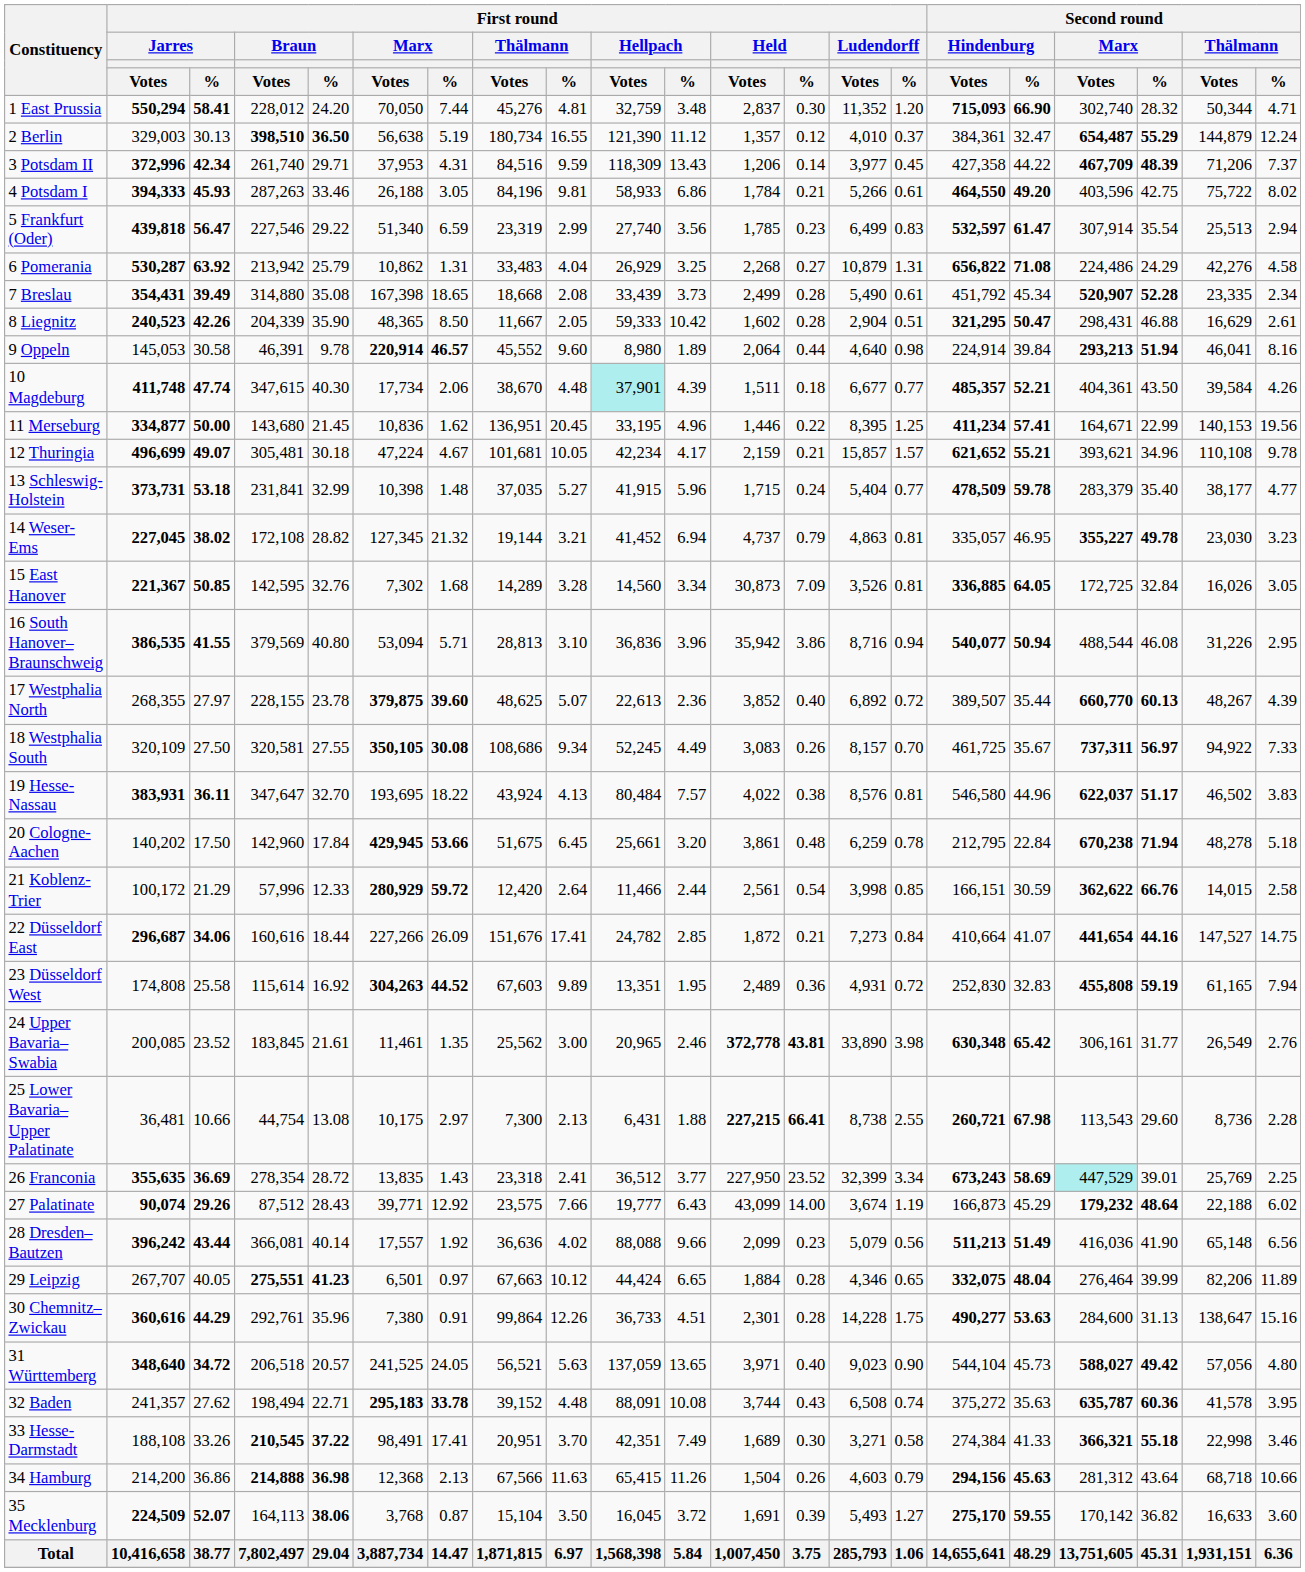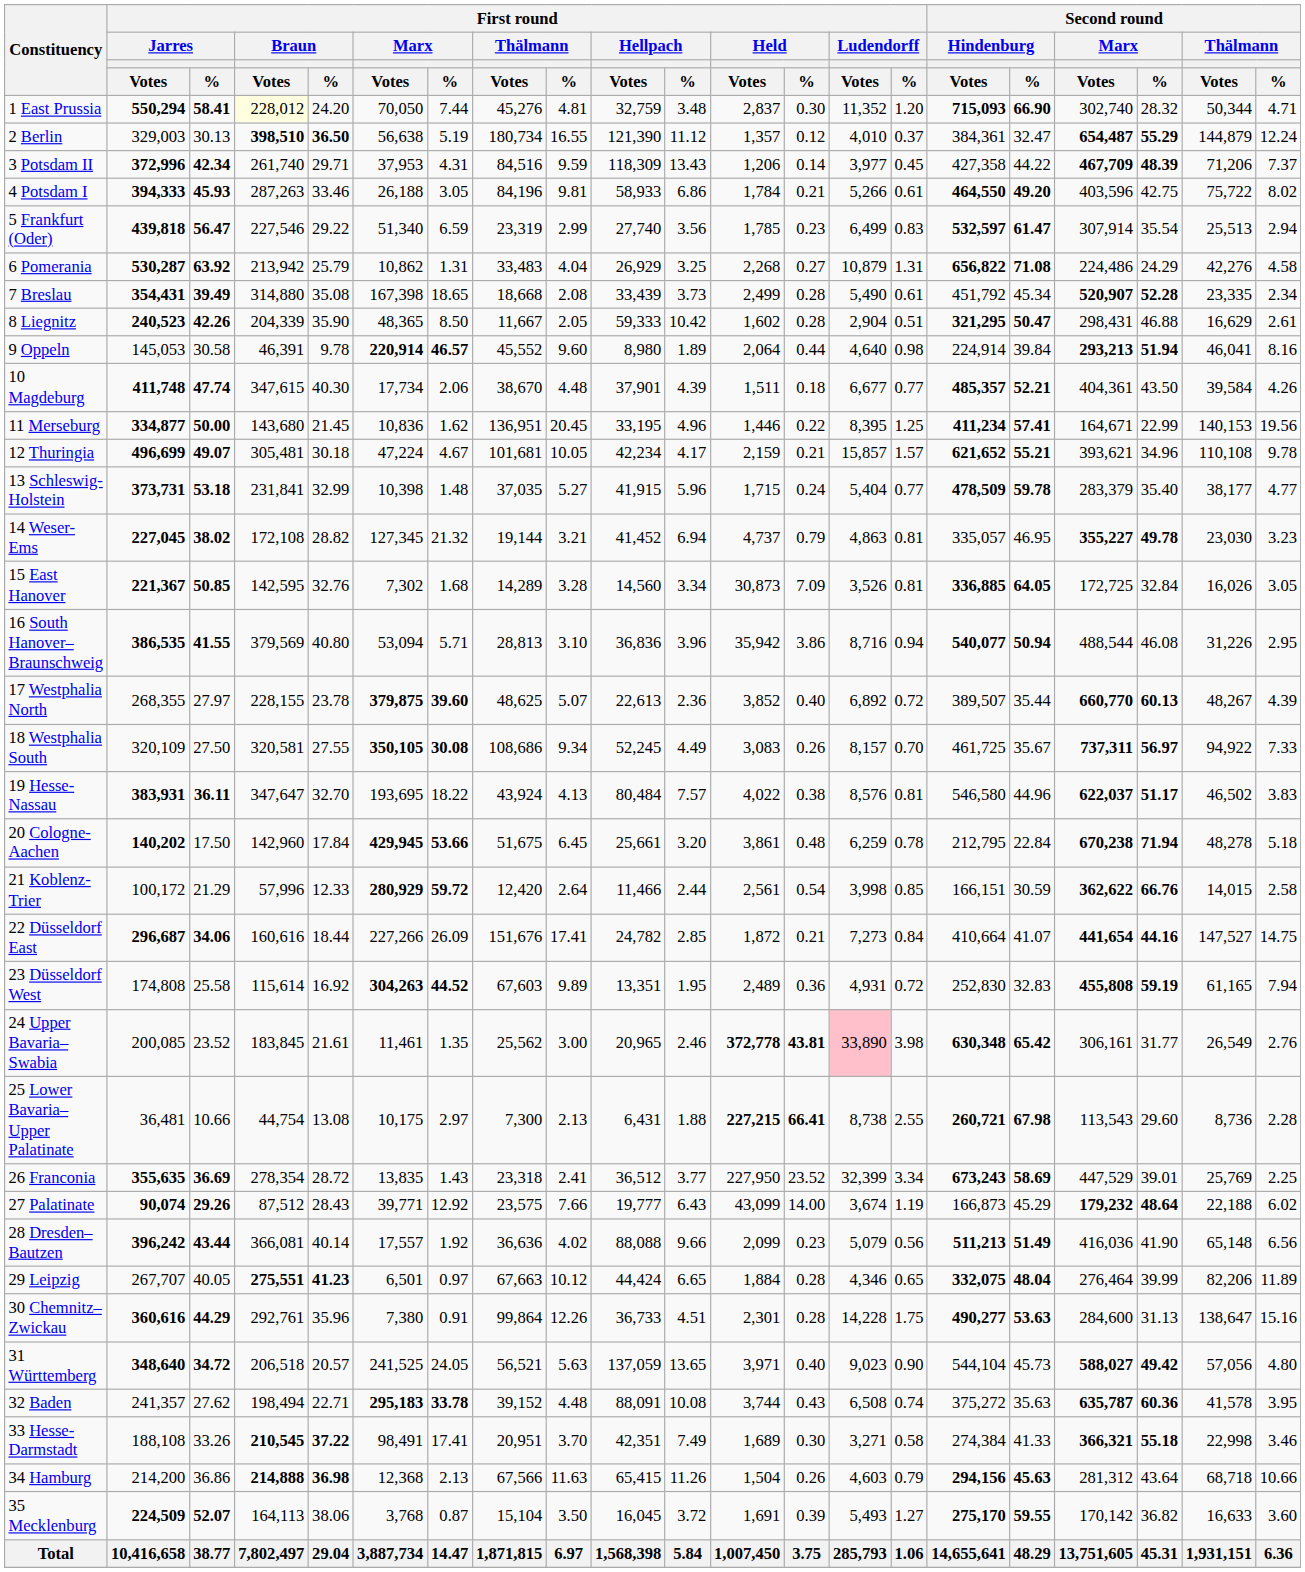(277, 109) no background -> (277, 109) lightyellow background
(639, 387) paleturquoise background -> (639, 387) no background
(158, 842) normal -> (158, 842) bold
(864, 1042) no background -> (864, 1042) pink background
(1106, 1177) paleturquoise background -> (1106, 1177) no background
(331, 1515) bold -> (331, 1515) normal
